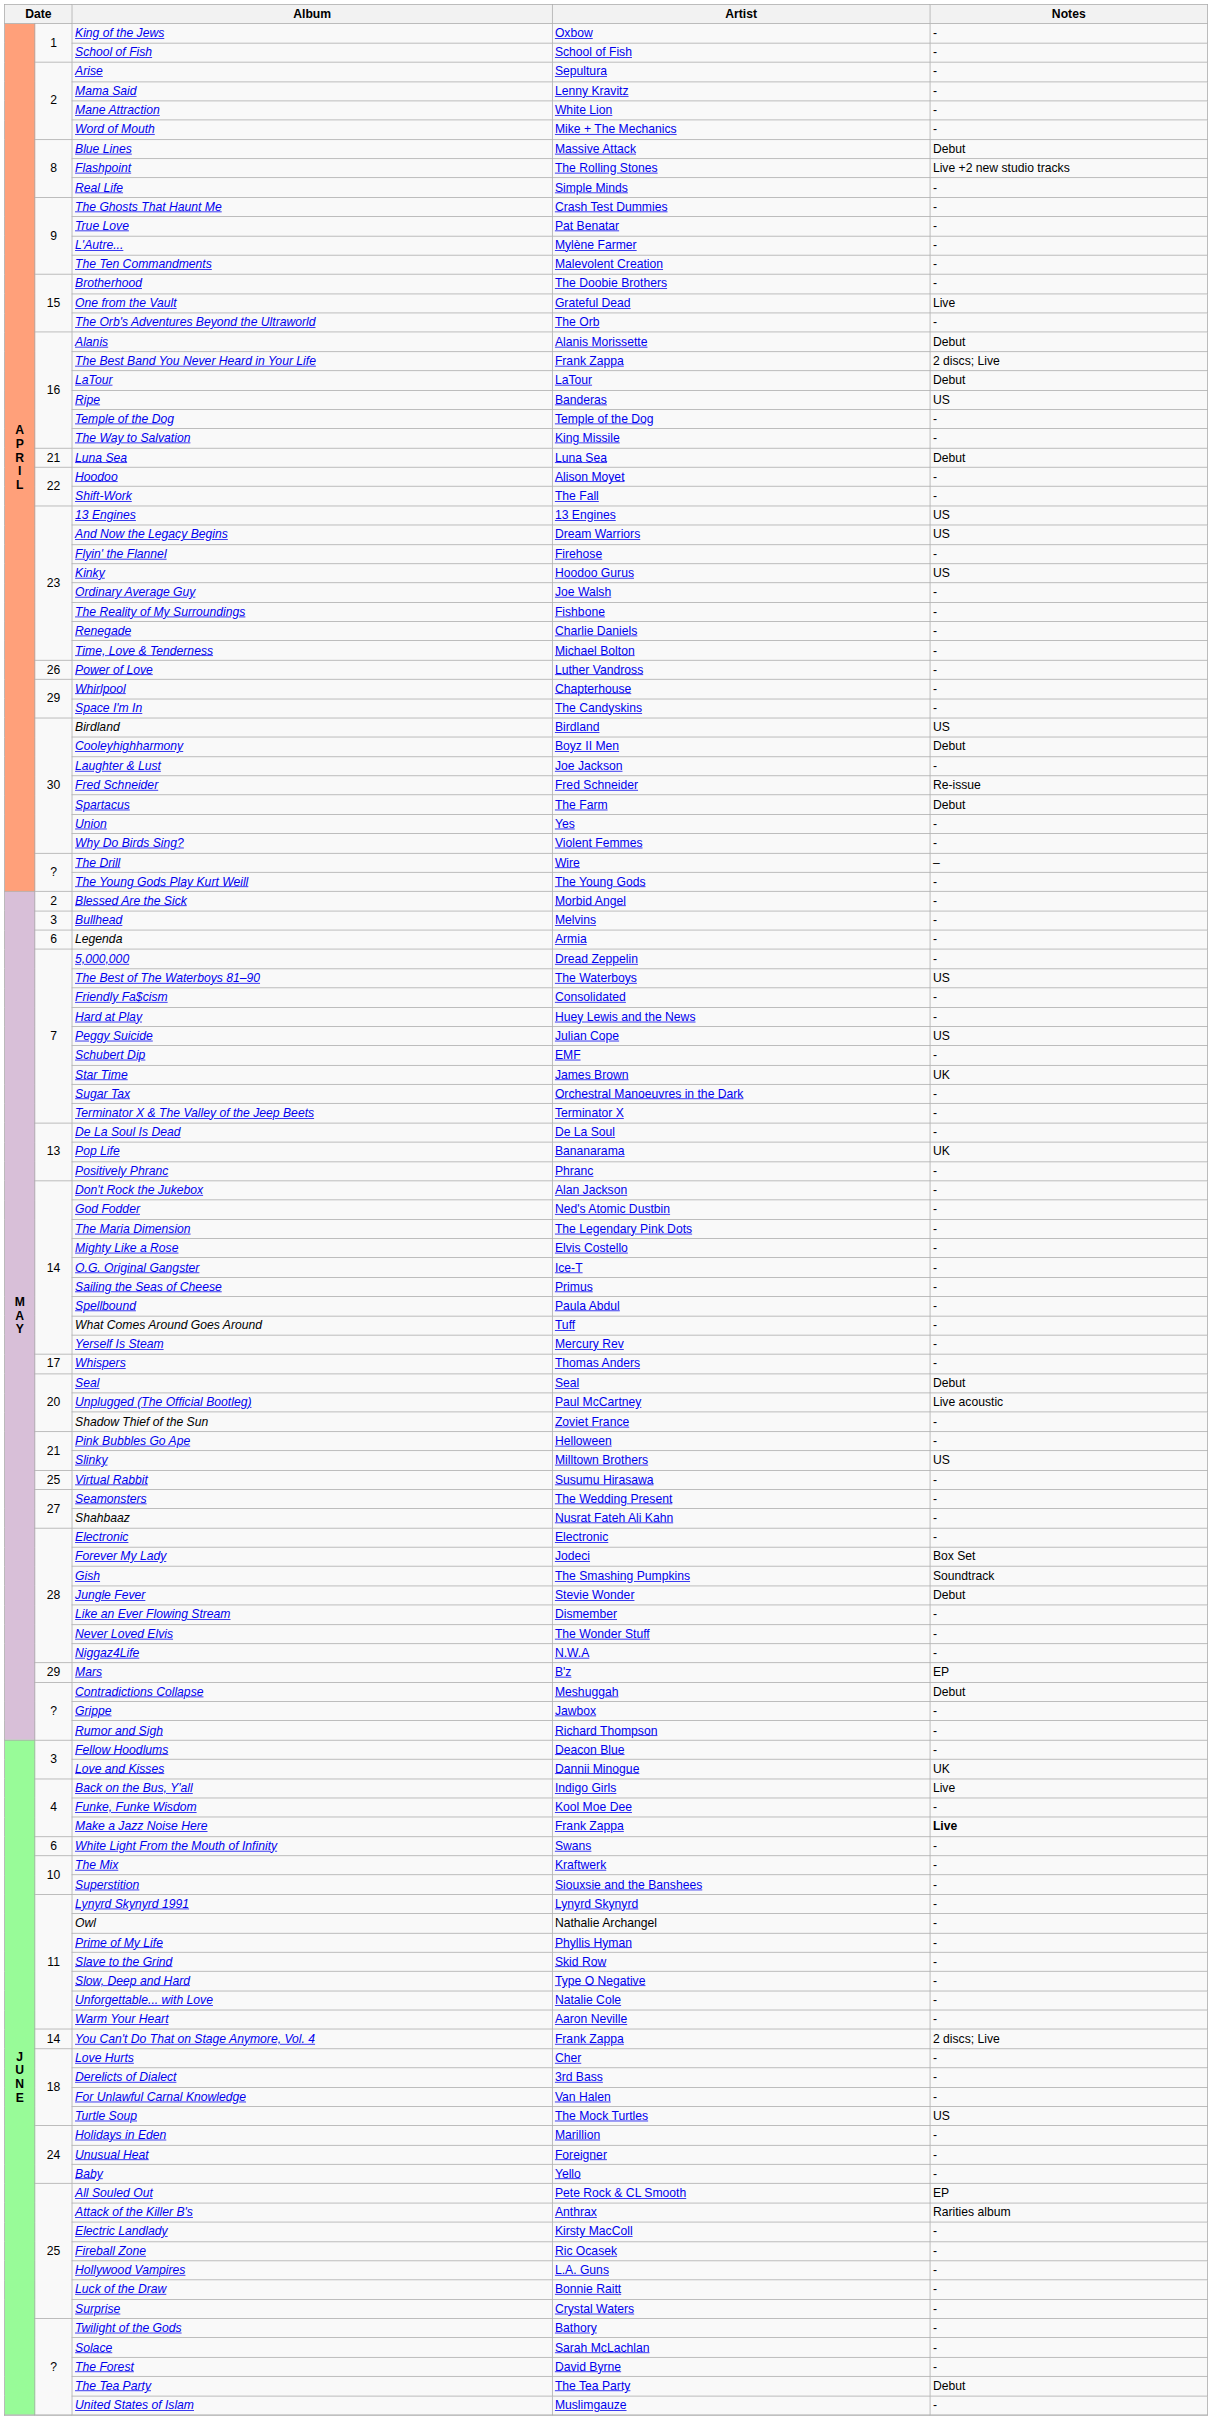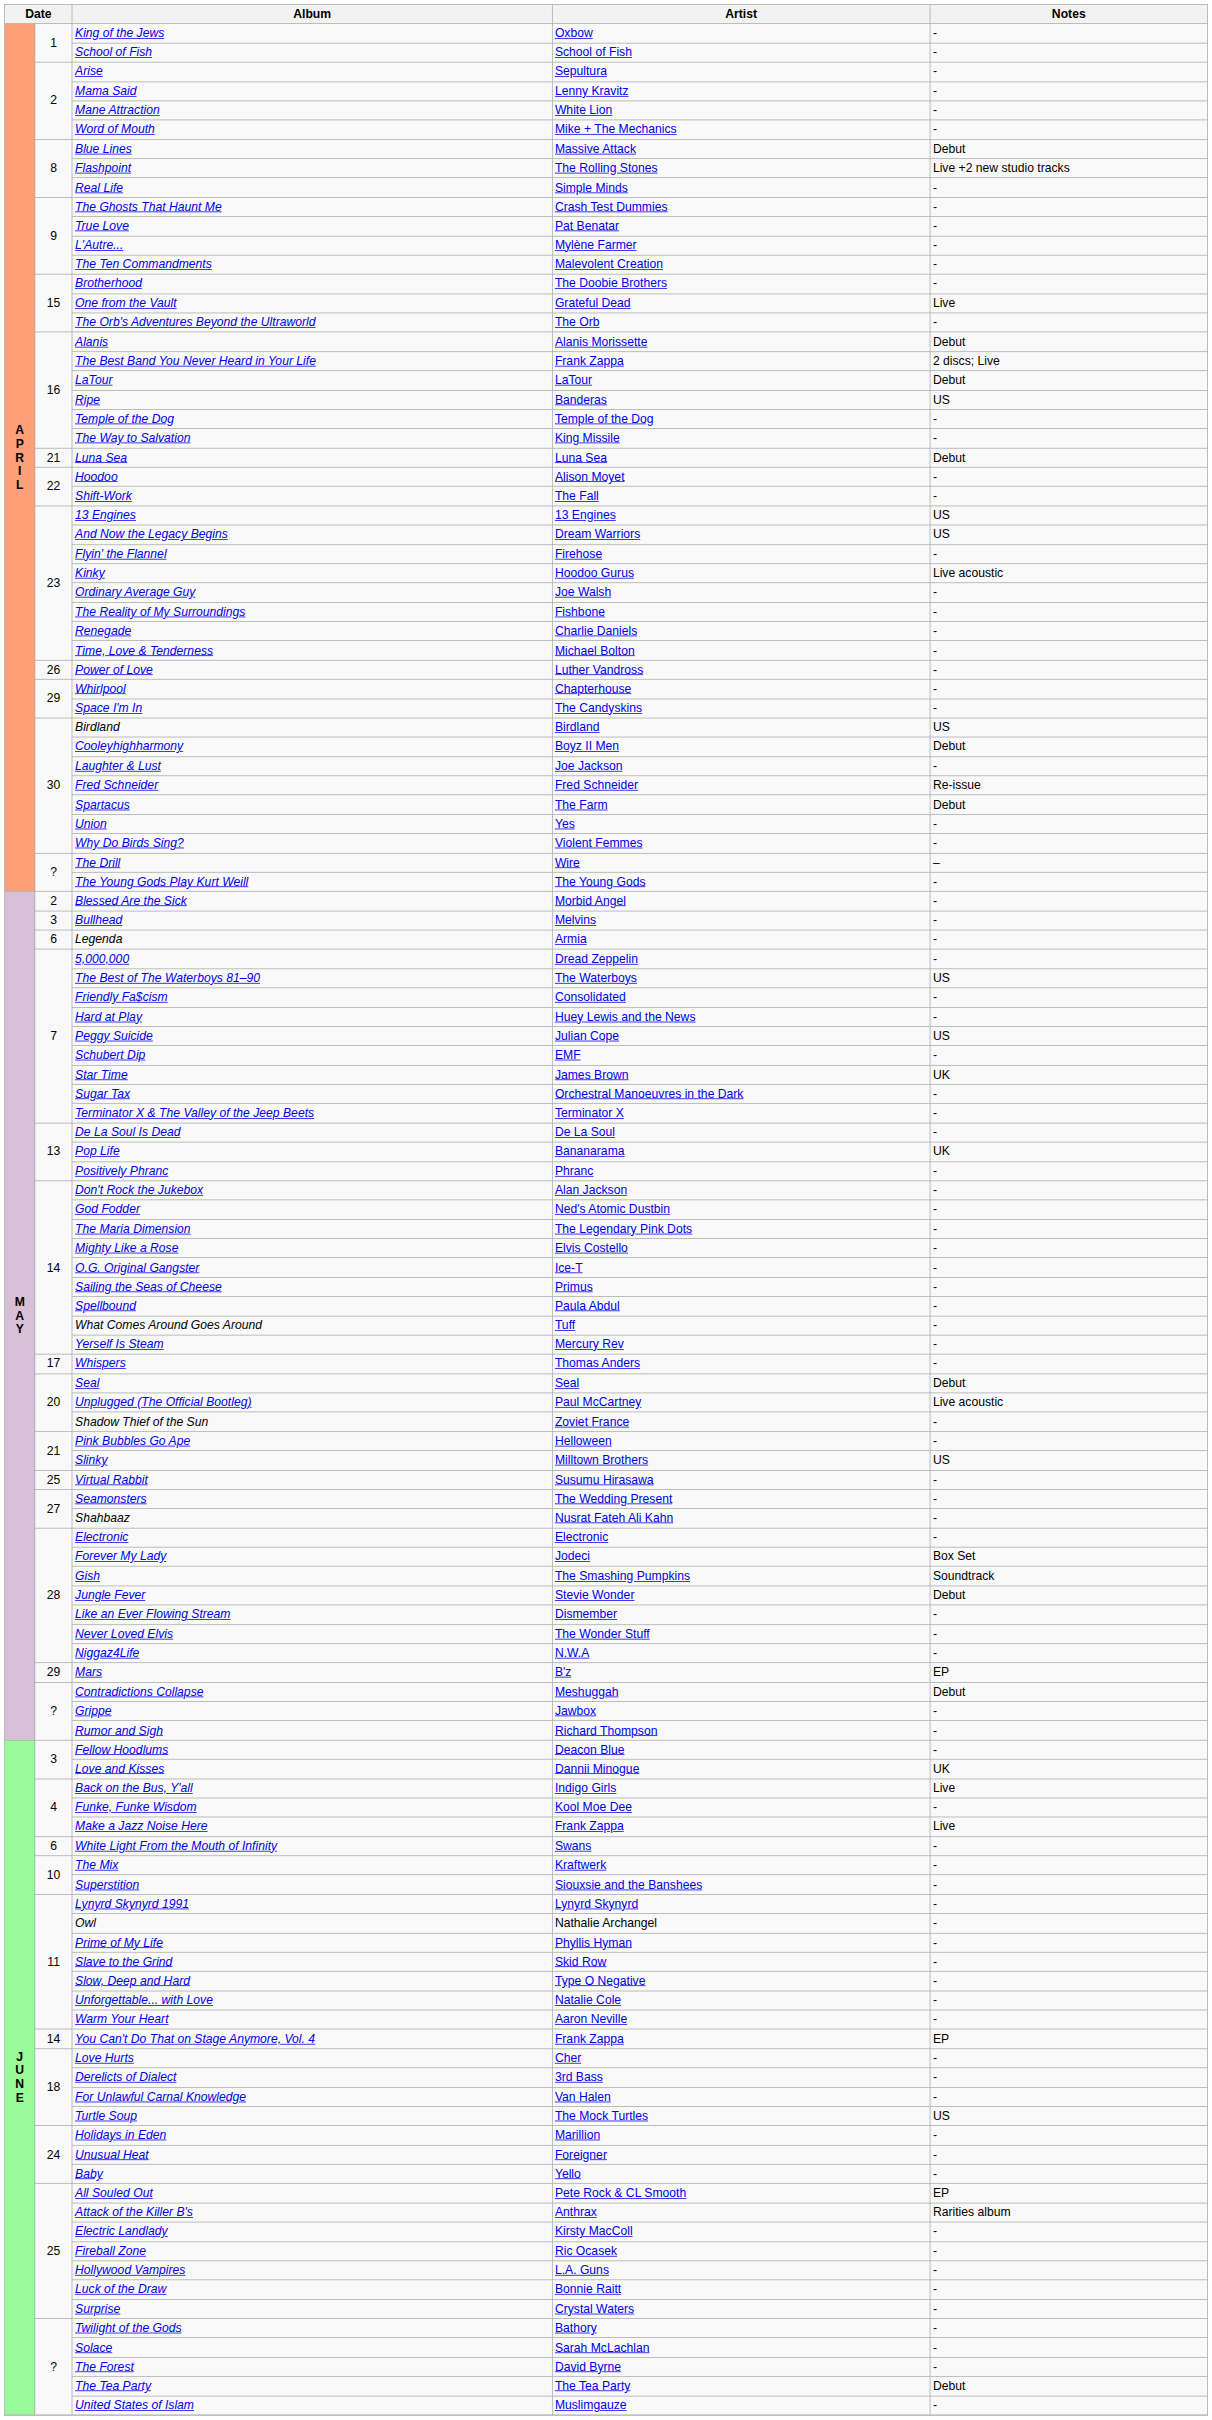(941, 573) US -> (968, 573) Live acoustic
(945, 1826) bold -> (944, 1826) normal
(966, 2039) 2 discs; Live -> (941, 2039) EP
